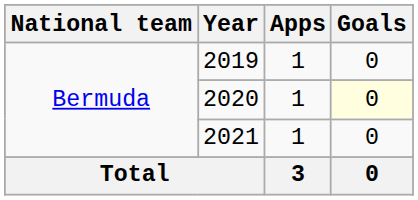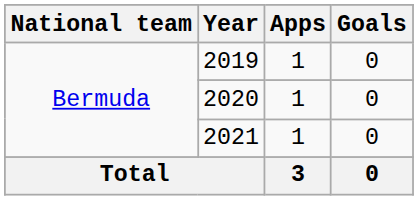(372, 100) lightyellow background -> (372, 100) no background
